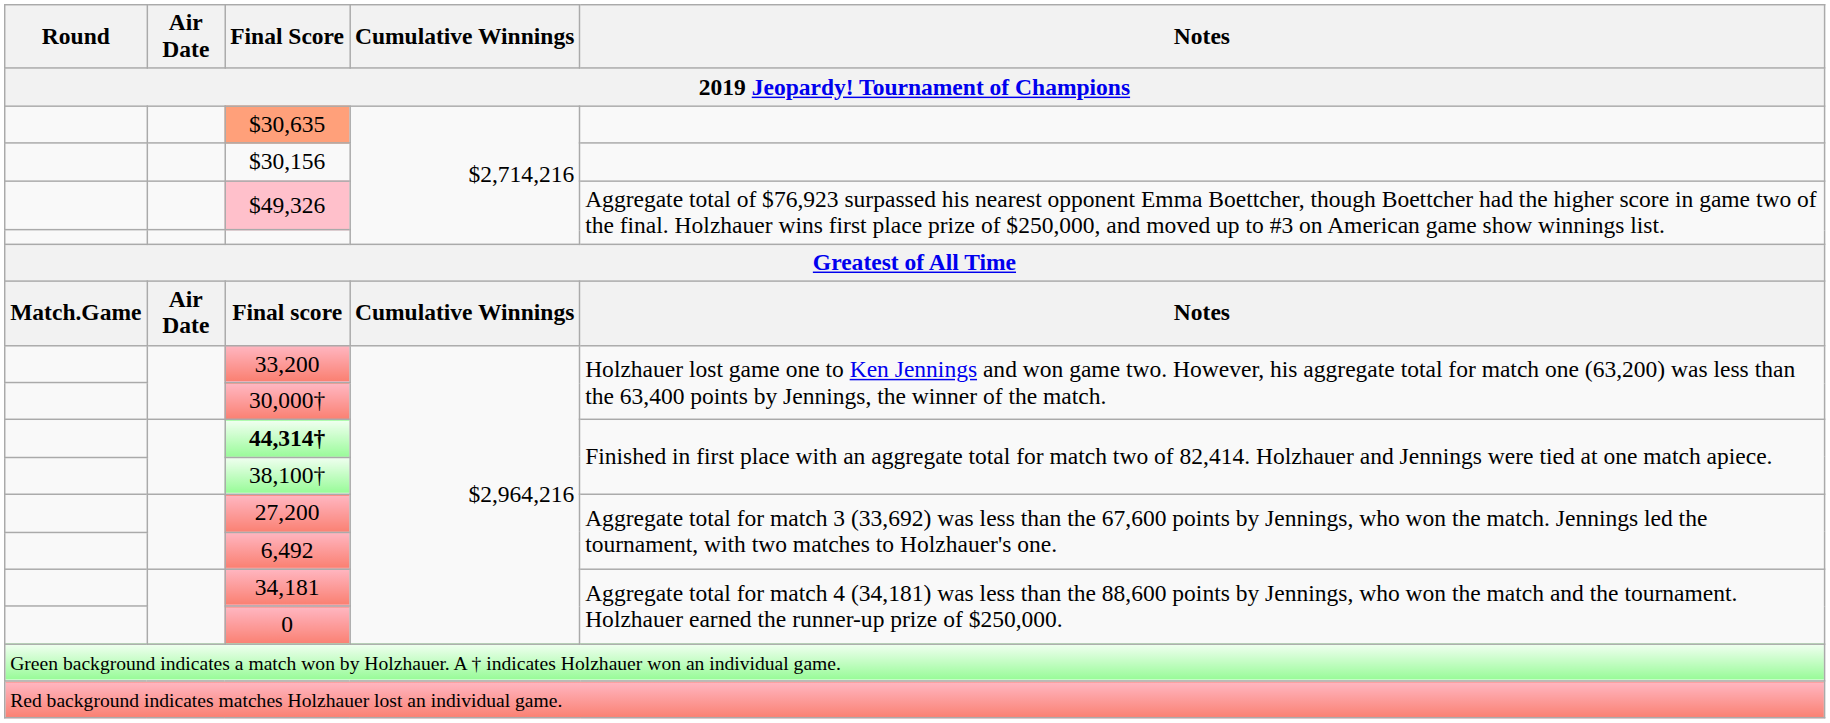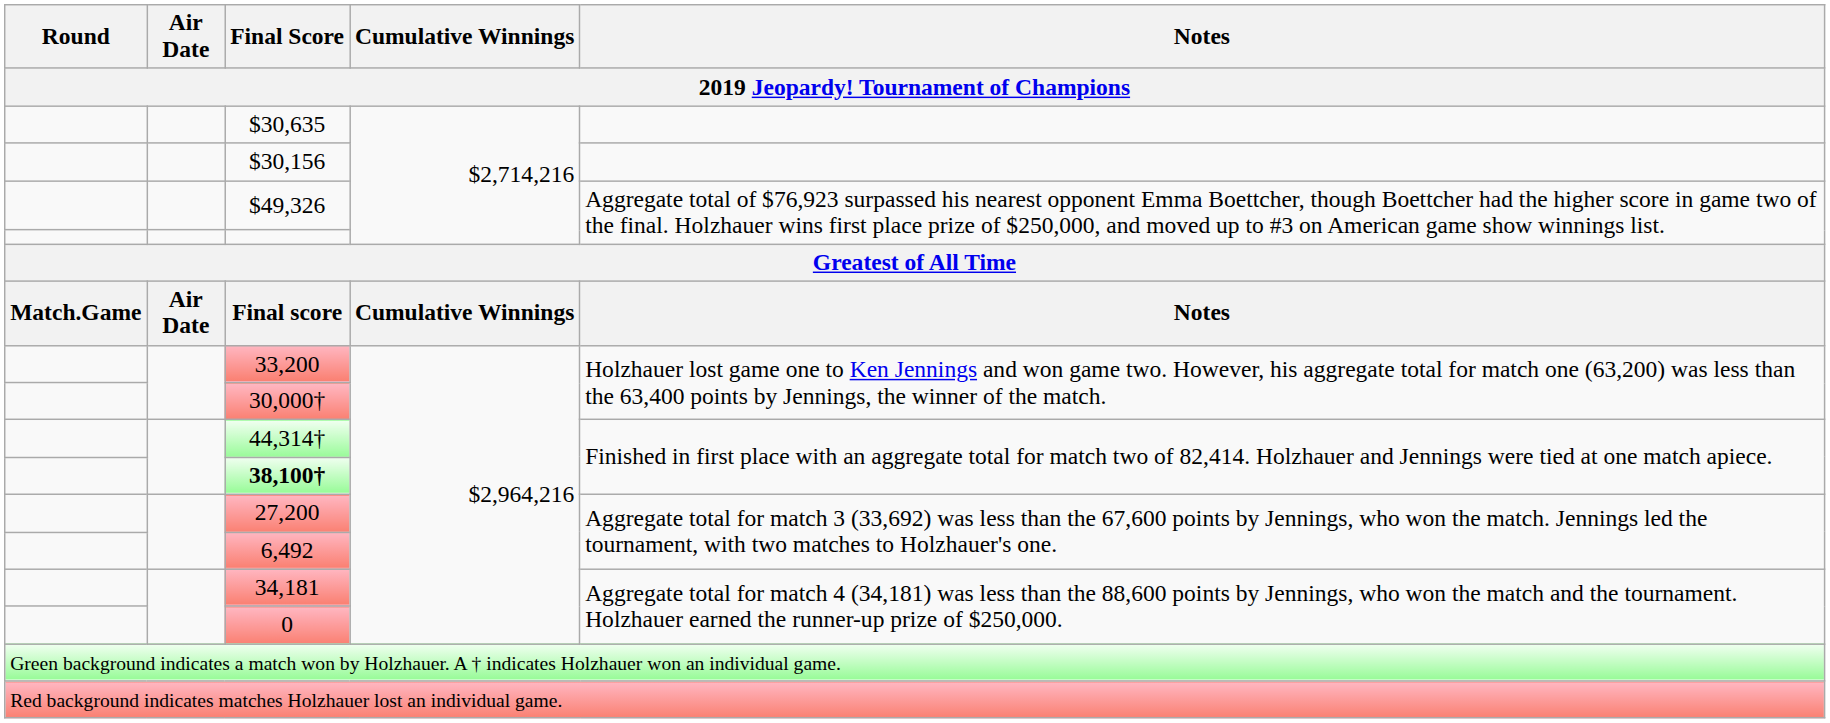(287, 124) lightsalmon background -> (287, 124) no background
(287, 204) pink background -> (287, 204) no background
(287, 438) bold -> (287, 438) normal
(287, 475) normal -> (287, 475) bold
